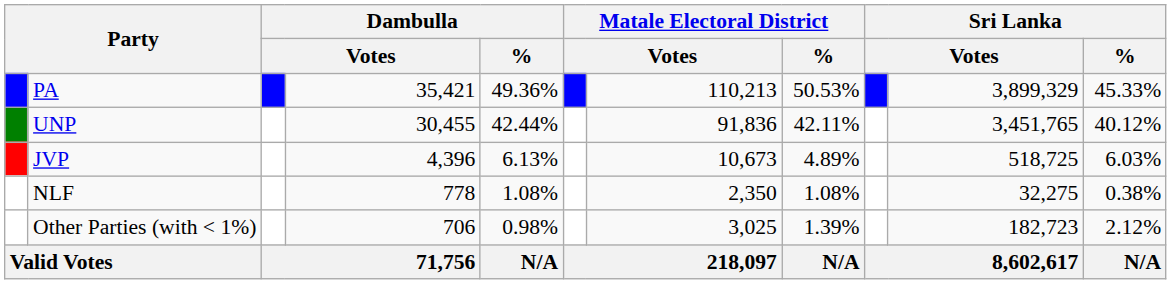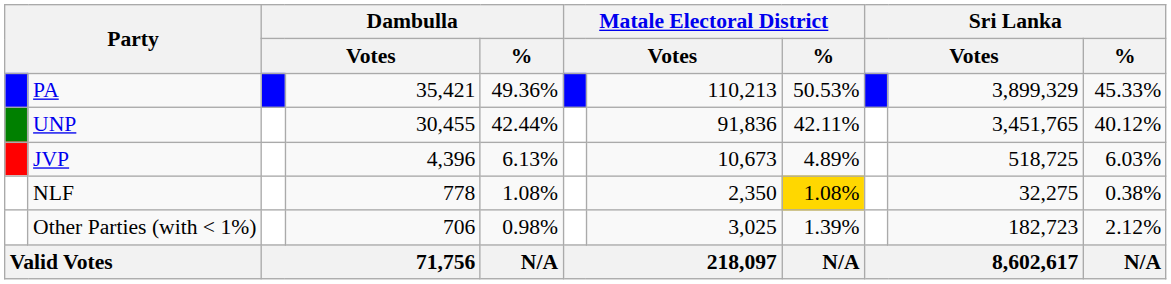(832, 192) no background -> (832, 192) gold background
